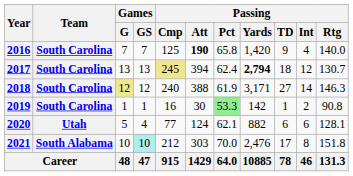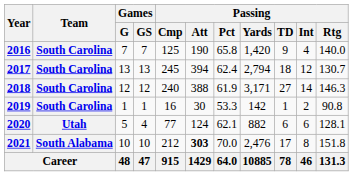(200, 50) bold -> (200, 50) normal
(170, 69) khaki background -> (170, 69) no background
(257, 69) bold -> (257, 69) normal
(124, 87) khaki background -> (124, 87) no background
(227, 106) lightgreen background -> (227, 106) no background
(144, 143) paleturquoise background -> (144, 143) no background
(200, 143) normal -> (200, 143) bold
